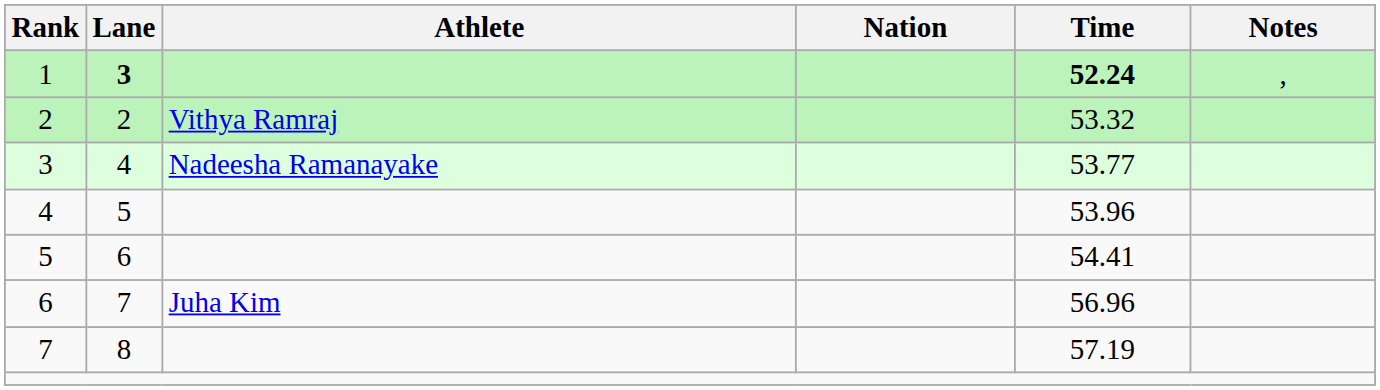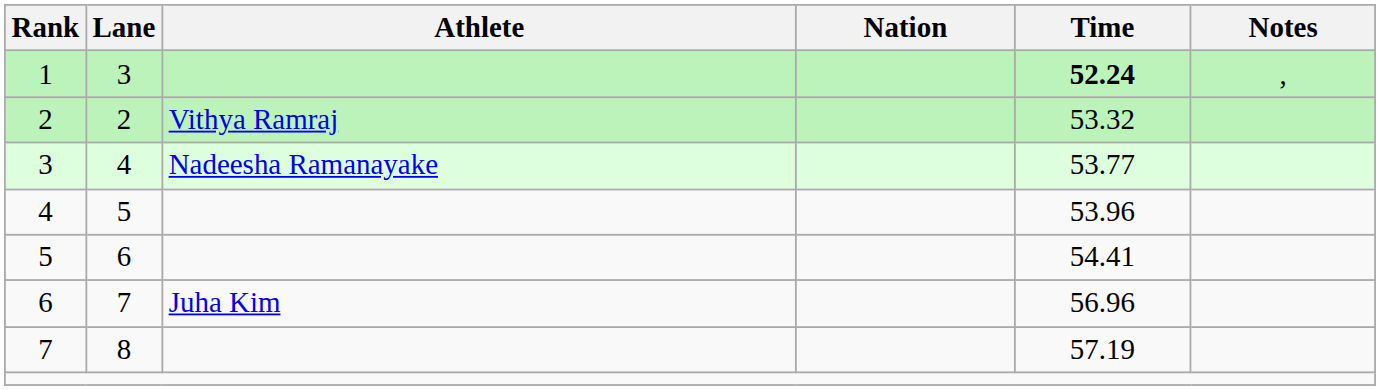(124, 73) bold -> (124, 73) normal
